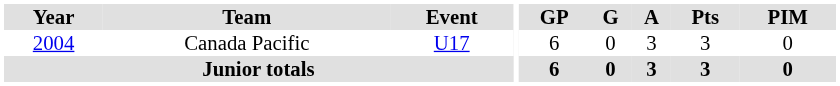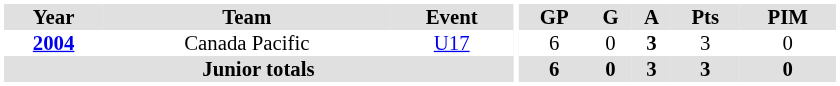(54, 42) normal -> (54, 42) bold
(651, 42) normal -> (651, 42) bold
